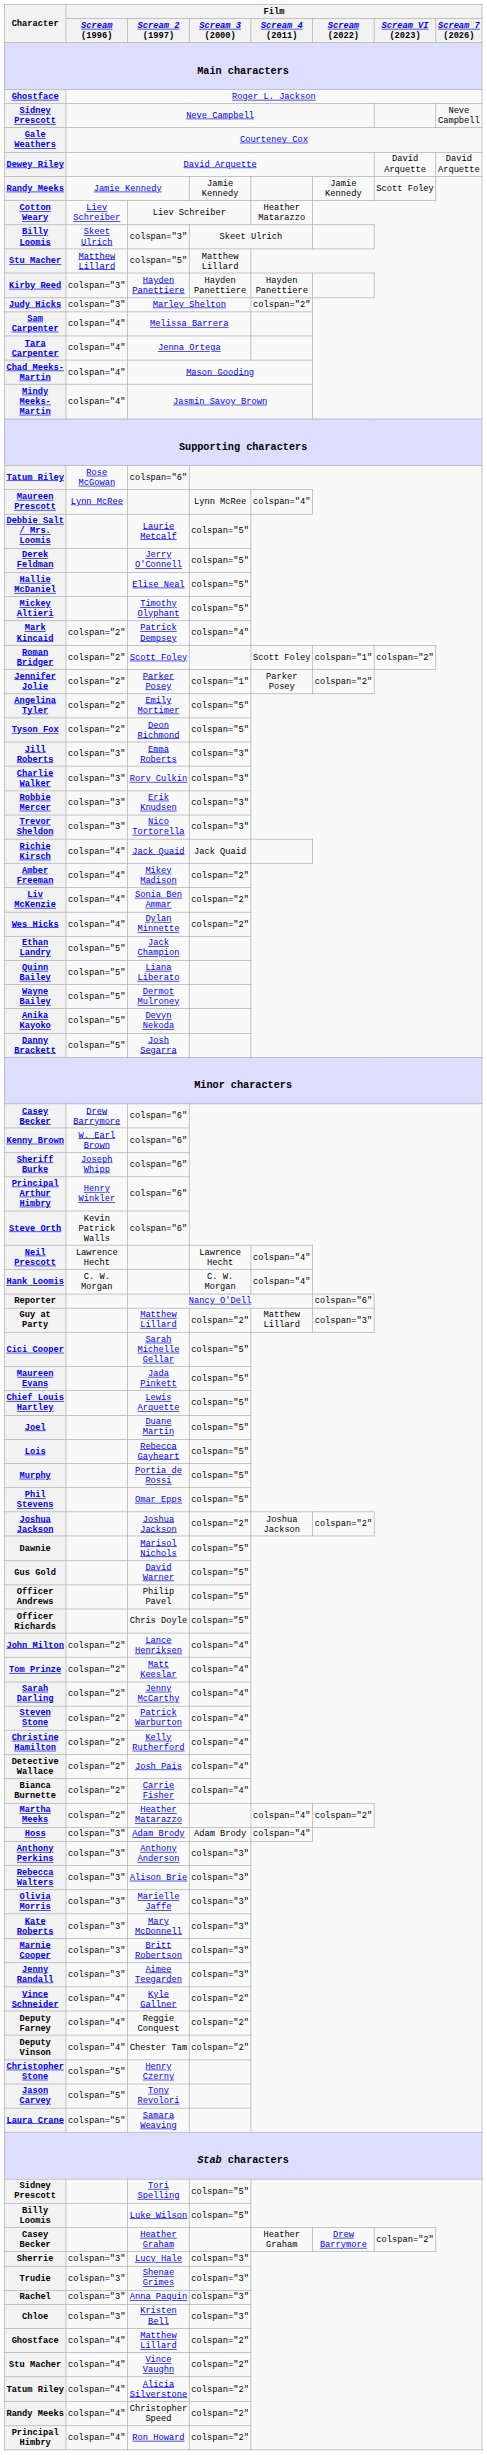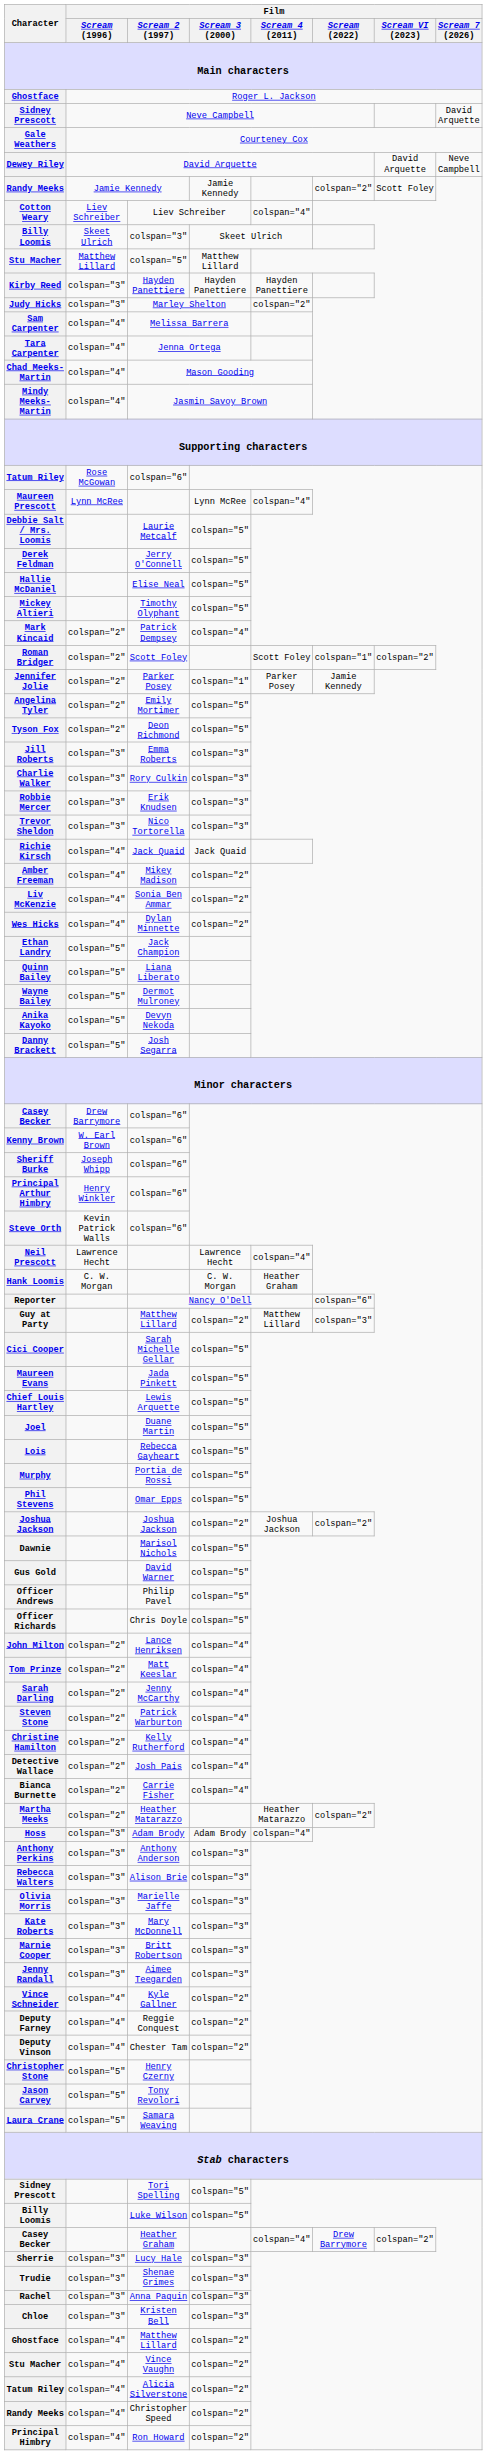(459, 116) Neve Campbell -> (459, 116) David Arquette
(459, 164) David Arquette -> (459, 164) Neve Campbell
(343, 188) Jamie Kennedy -> (343, 188) colspan="2"
(282, 213) Heather Matarazzo -> (282, 213) colspan="4"
(343, 682) colspan="2" -> (343, 682) Jamie Kennedy
(282, 1282) colspan="4" -> (282, 1282) Heather Graham
(282, 1815) colspan="4" -> (282, 1815) Heather Matarazzo
(282, 2240) Heather Graham -> (282, 2240) colspan="4"
